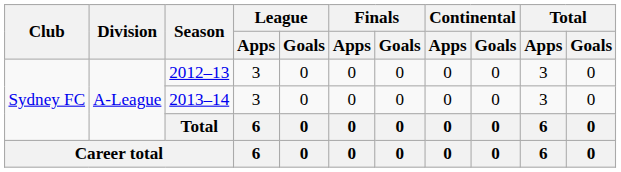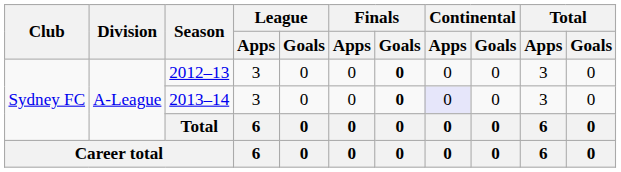(400, 72) normal -> (400, 72) bold
(400, 99) normal -> (400, 99) bold
(448, 99) no background -> (448, 99) lavender background
